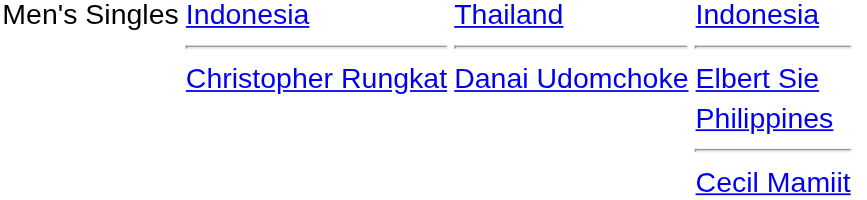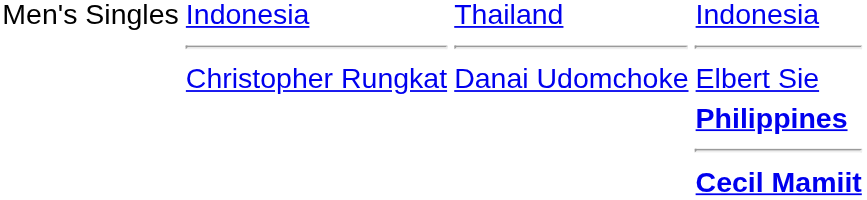(773, 150) normal -> (779, 150) bold
